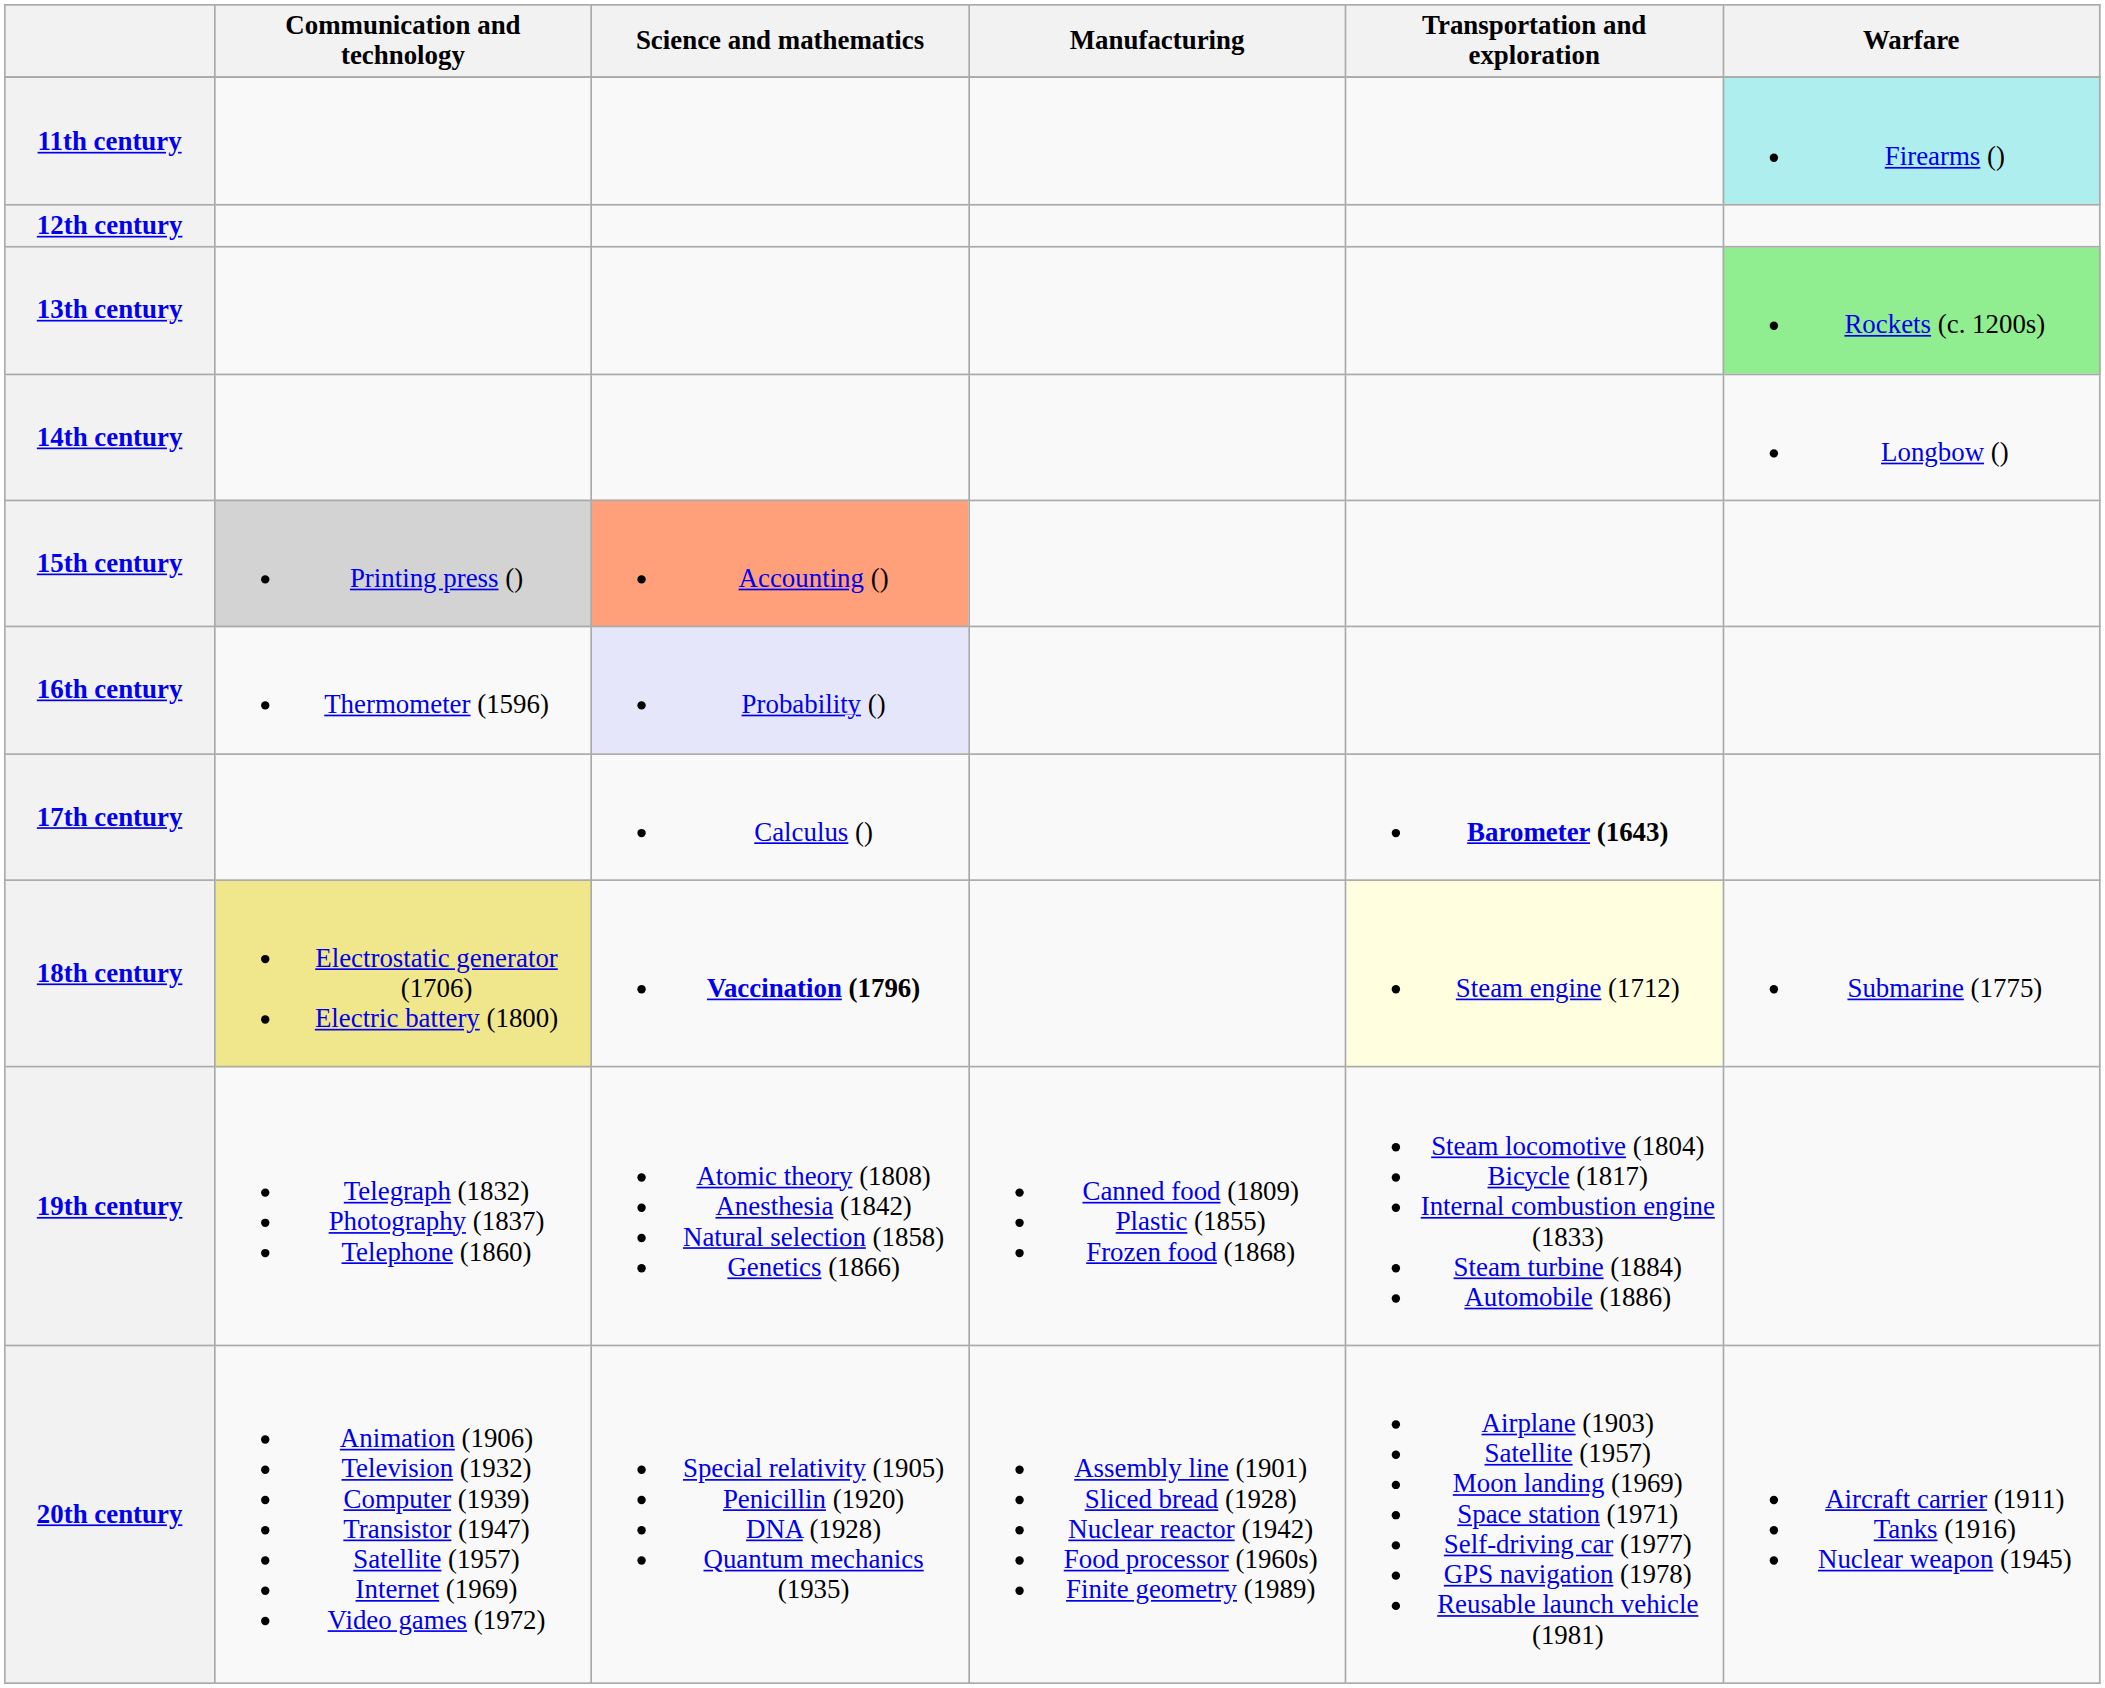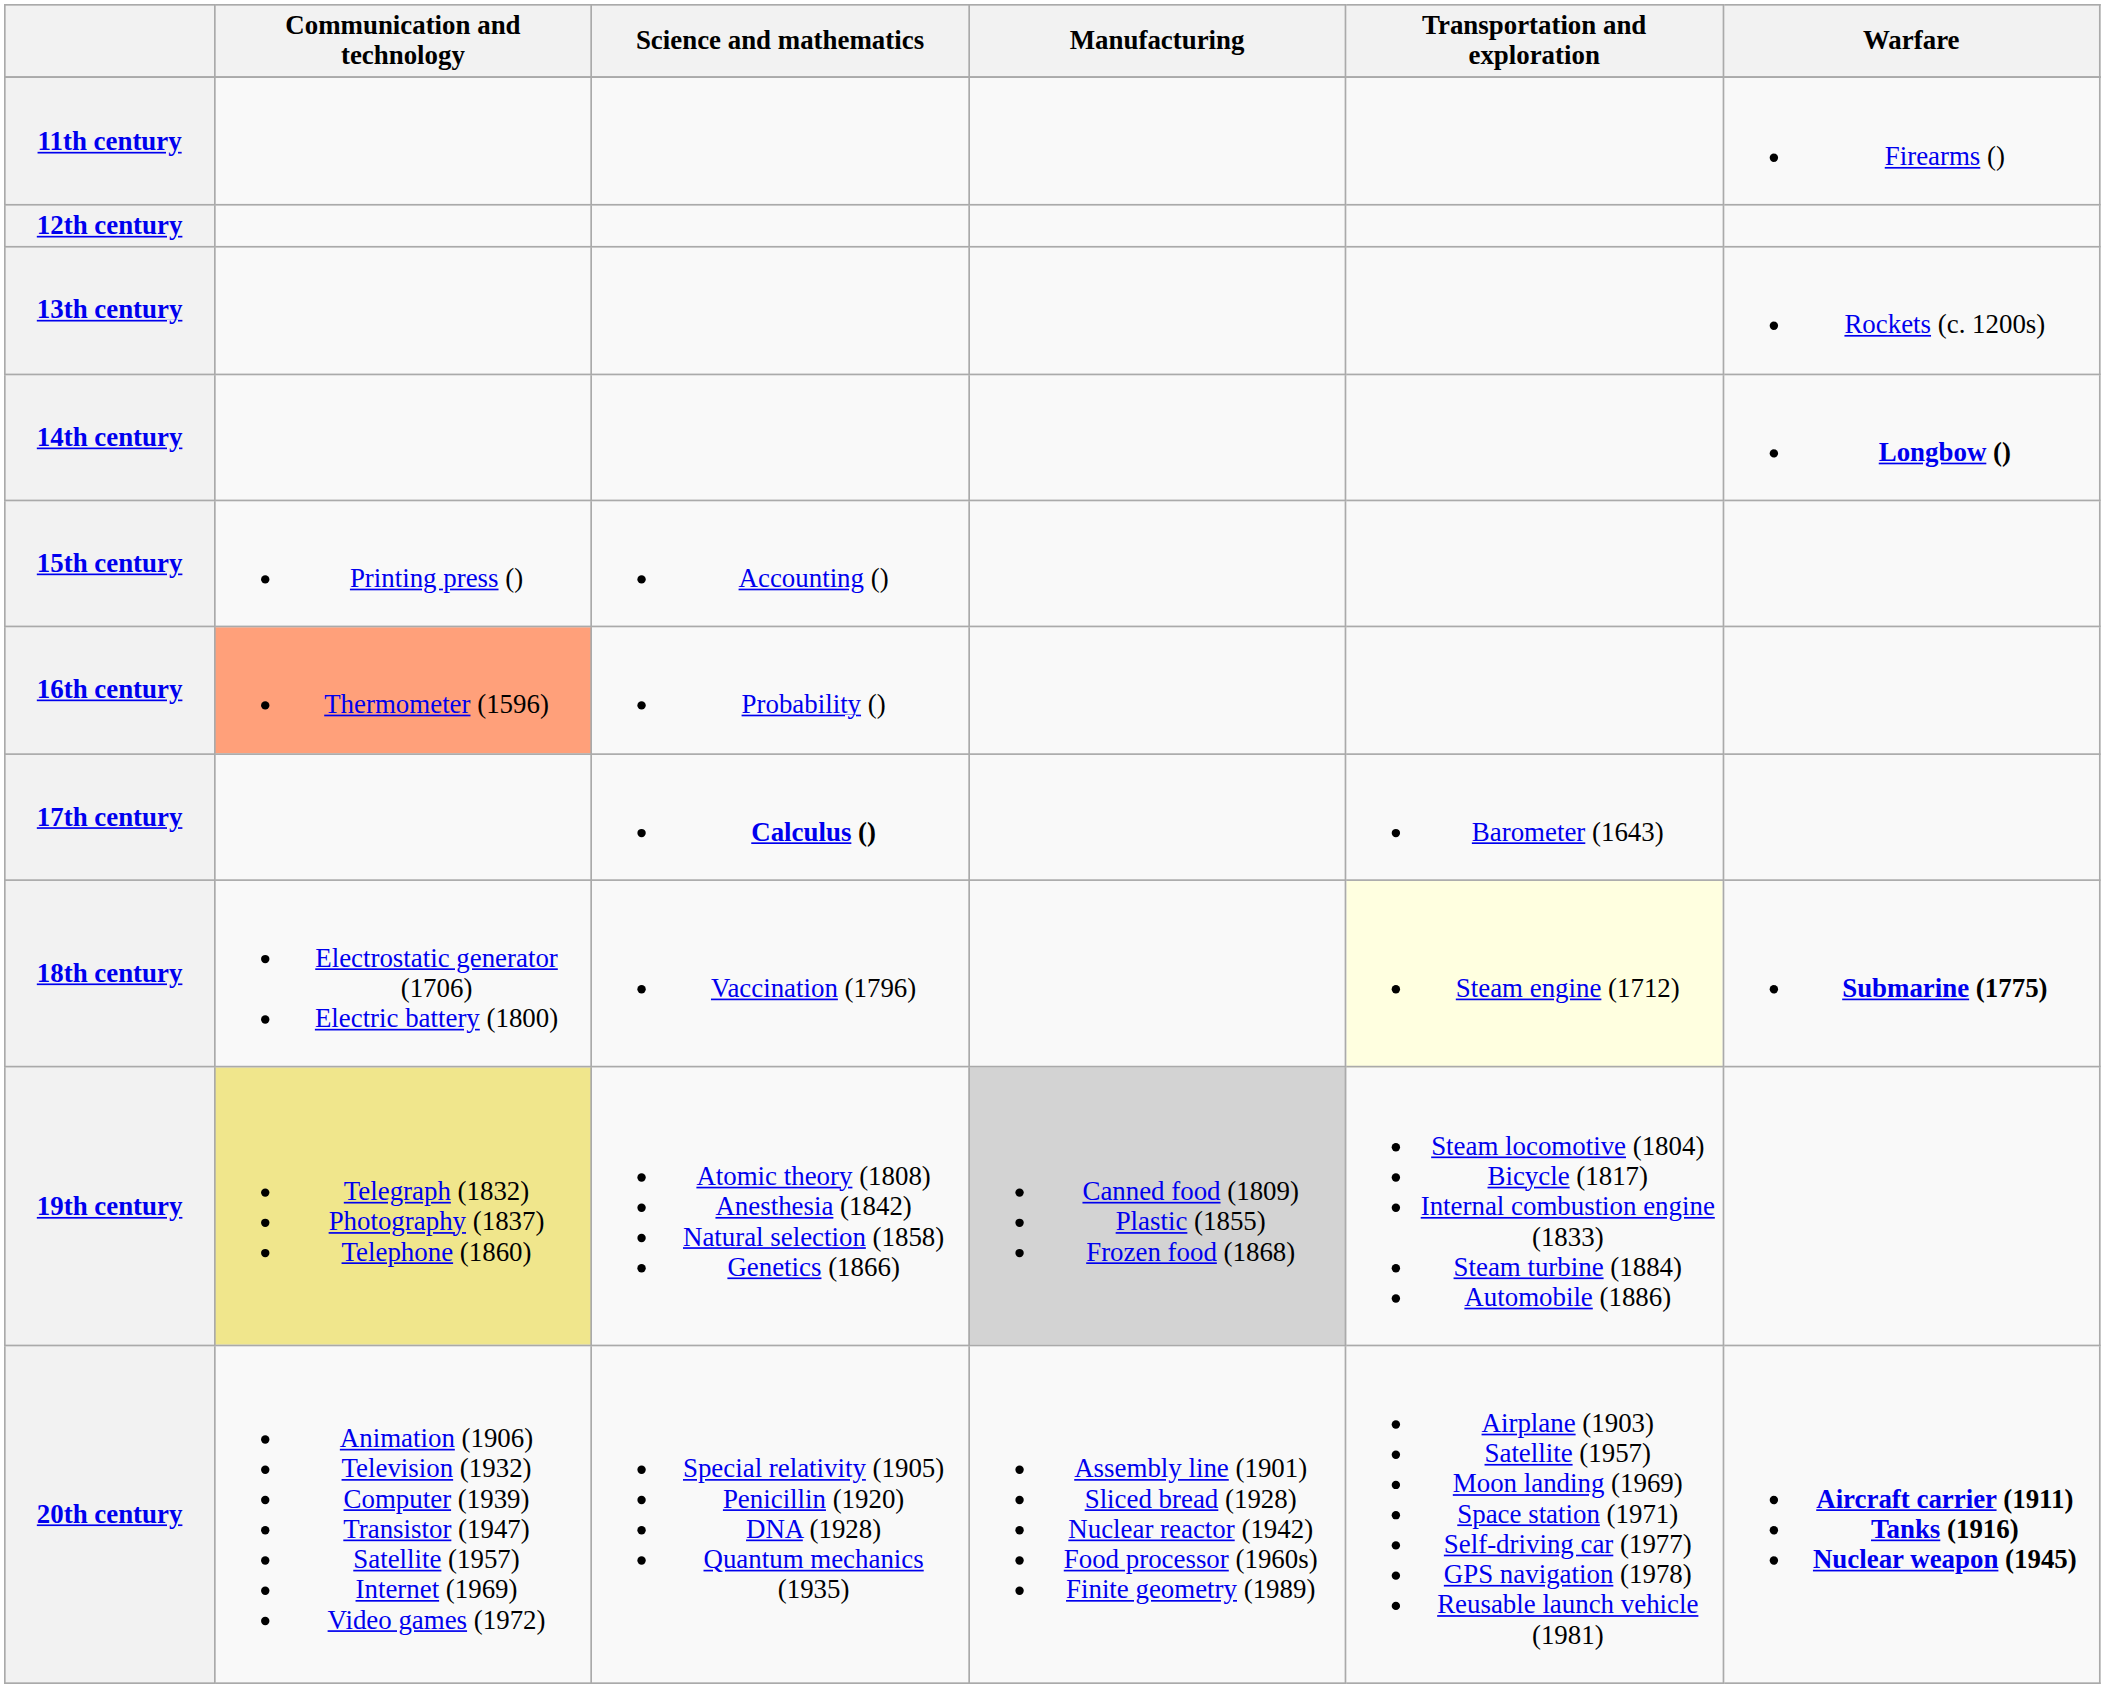(1911, 156) paleturquoise background -> (1911, 156) no background
(1911, 325) lightgreen background -> (1911, 325) no background
(1911, 452) normal -> (1911, 452) bold
(403, 579) lightgrey background -> (403, 579) no background
(780, 579) lightsalmon background -> (780, 579) no background
(403, 705) no background -> (403, 705) lightsalmon background
(780, 705) lavender background -> (780, 705) no background
(780, 832) normal -> (780, 832) bold
(1534, 832) bold -> (1534, 832) normal
(403, 989) khaki background -> (403, 989) no background
(780, 989) bold -> (780, 989) normal
(1911, 989) normal -> (1911, 989) bold
(403, 1221) no background -> (403, 1221) khaki background
(1157, 1221) no background -> (1157, 1221) lightgrey background
(1911, 1529) normal -> (1911, 1529) bold
